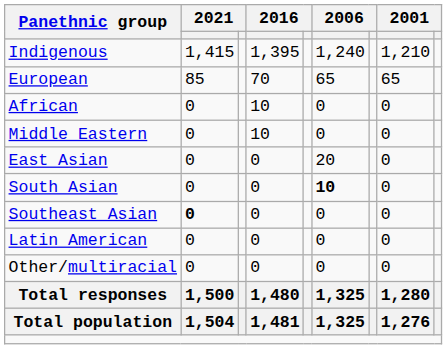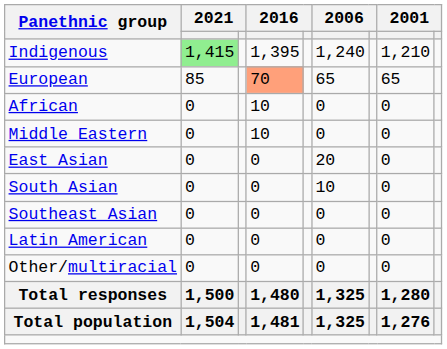(210, 53) no background -> (210, 53) lightgreen background
(260, 80) no background -> (260, 80) lightsalmon background
(325, 187) bold -> (325, 187) normal
(190, 214) bold -> (190, 214) normal
